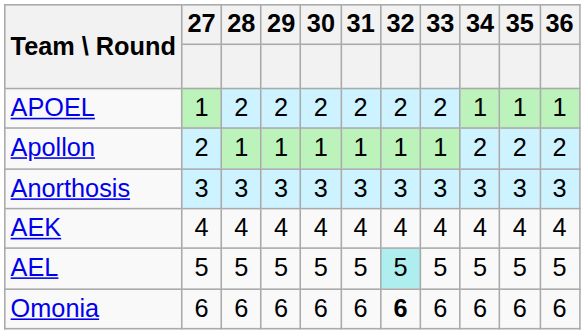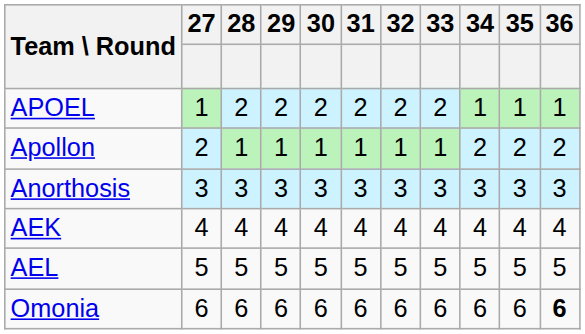(400, 268) paleturquoise background -> (400, 268) no background
(400, 308) bold -> (400, 308) normal
(560, 308) normal -> (560, 308) bold
